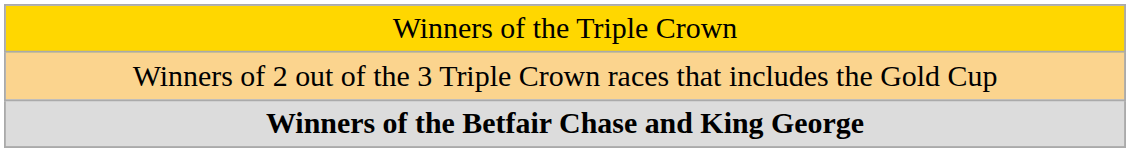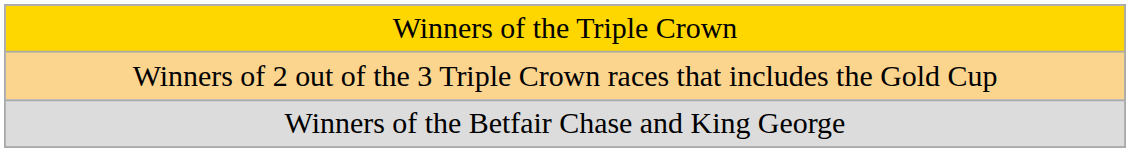(565, 123) bold -> (565, 123) normal
